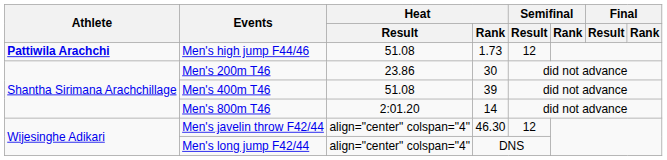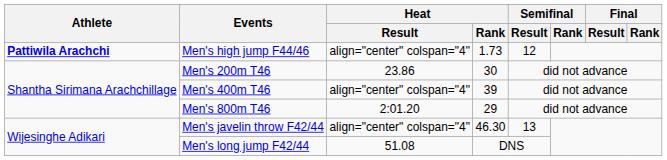(400, 52) 51.08 -> (400, 52) align="center" colspan="4"
(400, 90) 51.08 -> (400, 90) align="center" colspan="4"
(490, 109) 14 -> (490, 109) 29
(529, 128) 12 -> (529, 128) 13
(400, 146) align="center" colspan="4" -> (400, 146) 51.08
